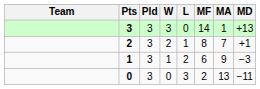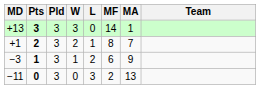columns swapped: (62, 12) <-> (245, 12)
